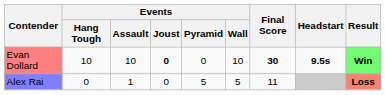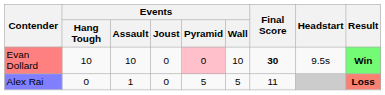(166, 60) bold -> (166, 60) normal
(204, 60) no background -> (204, 60) pink background
(321, 60) bold -> (321, 60) normal
